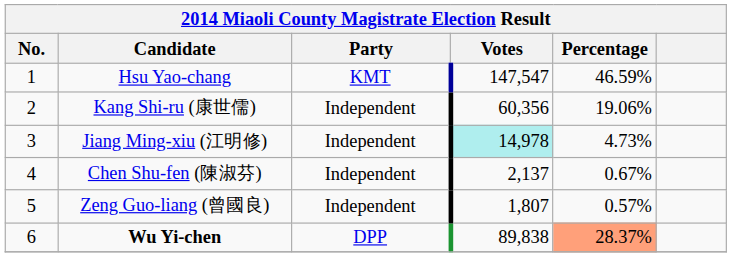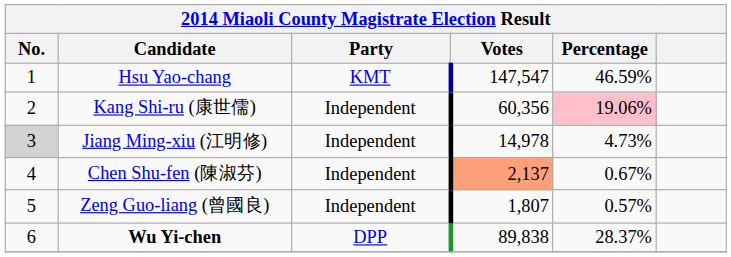(624, 108) no background -> (624, 108) pink background
(31, 140) no background -> (31, 140) lightgrey background
(524, 140) paleturquoise background -> (524, 140) no background
(528, 173) no background -> (528, 173) lightsalmon background
(624, 237) lightsalmon background -> (624, 237) no background
